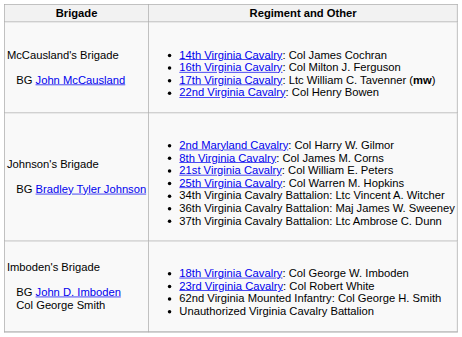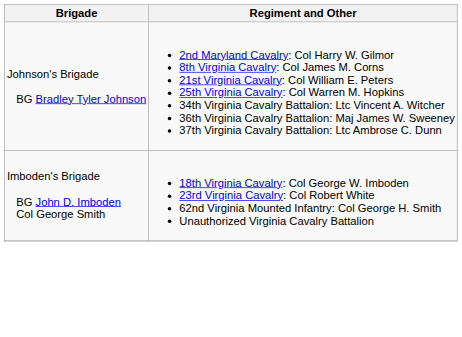- row: (66, 67)
